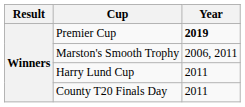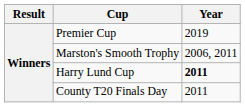(196, 33) bold -> (196, 33) normal
(196, 72) normal -> (196, 72) bold
